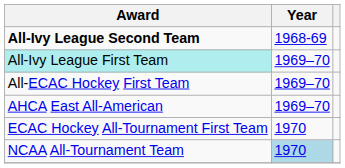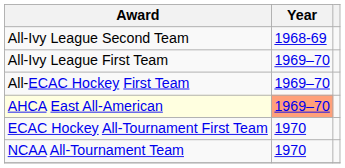(104, 38) bold -> (98, 38) normal
(88, 60) paleturquoise background -> (88, 60) no background
(85, 106) no background -> (85, 106) lightyellow background
(302, 106) no background -> (302, 106) lightsalmon background
(290, 151) lightblue background -> (290, 151) no background
